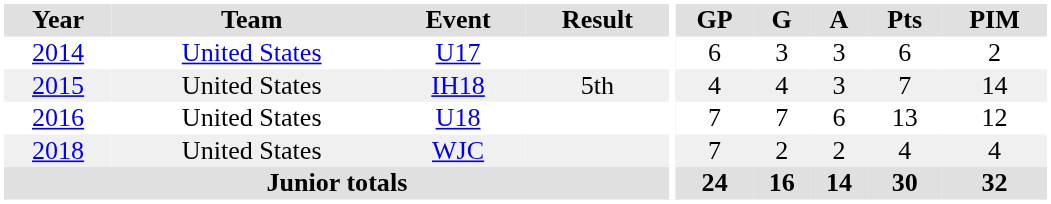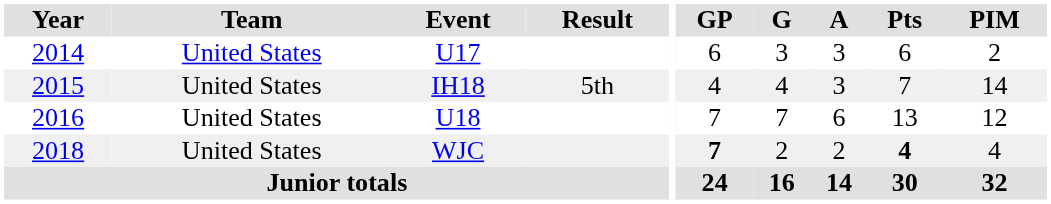(715, 150) normal -> (715, 150) bold
(905, 150) normal -> (905, 150) bold
